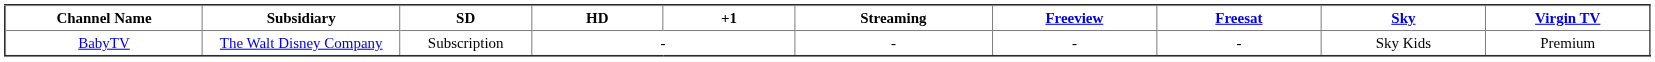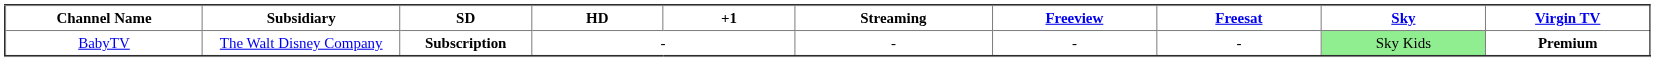(466, 42) normal -> (466, 42) bold
(1403, 42) no background -> (1403, 42) lightgreen background
(1568, 42) normal -> (1568, 42) bold
